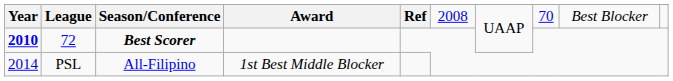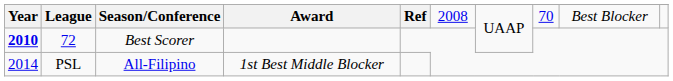(160, 40) bold -> (160, 40) normal
